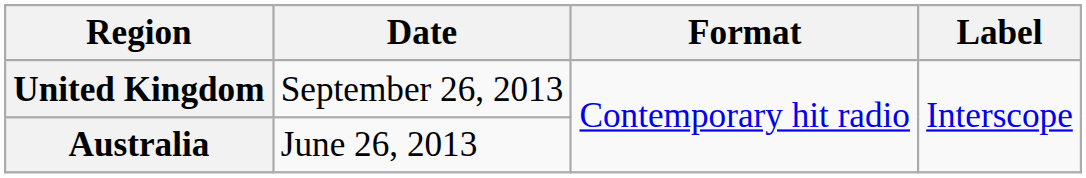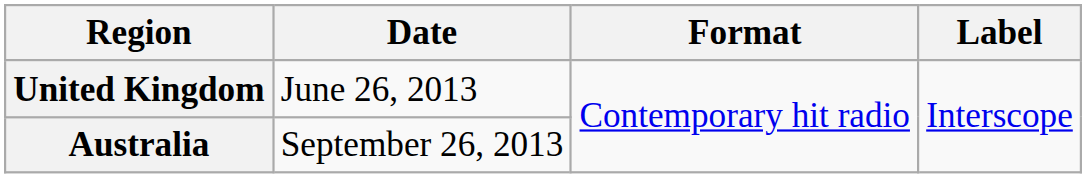(422, 88) September 26, 2013 -> (379, 88) June 26, 2013
(379, 144) June 26, 2013 -> (422, 144) September 26, 2013
